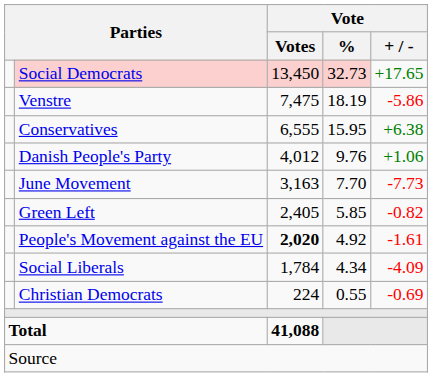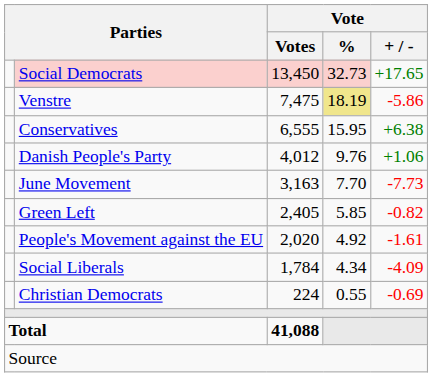(347, 101) no background -> (347, 101) khaki background
(300, 239) bold -> (300, 239) normal
